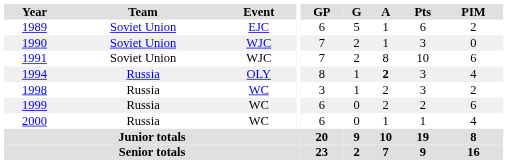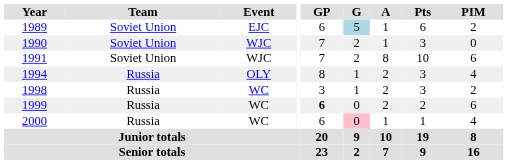(357, 27) no background -> (357, 27) lightblue background
(386, 74) bold -> (386, 74) normal
(322, 105) normal -> (322, 105) bold
(357, 121) no background -> (357, 121) pink background
